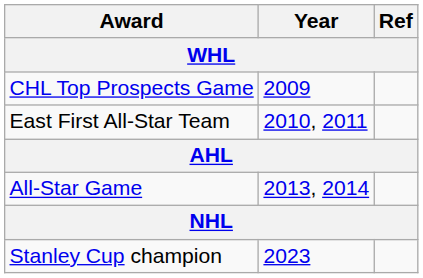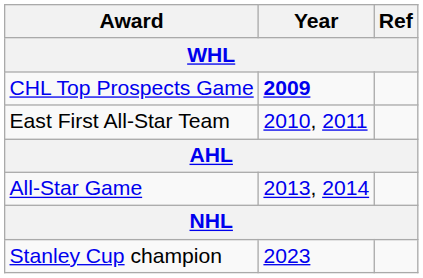(287, 88) normal -> (287, 88) bold
